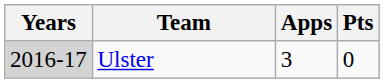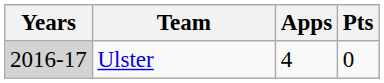(287, 59) 3 -> (287, 59) 4
